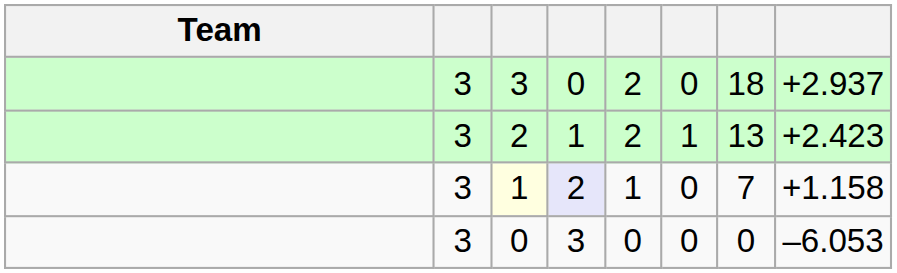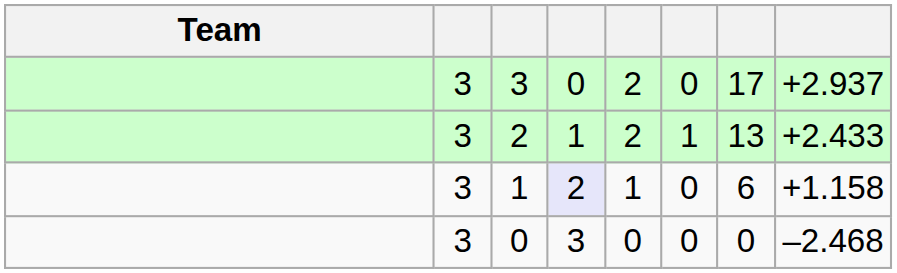(746, 83) 18 -> (746, 83) 17
(833, 135) +2.423 -> (833, 135) +2.433
(519, 188) lightyellow background -> (519, 188) no background
(746, 188) 7 -> (746, 188) 6
(833, 240) –6.053 -> (833, 240) –2.468
